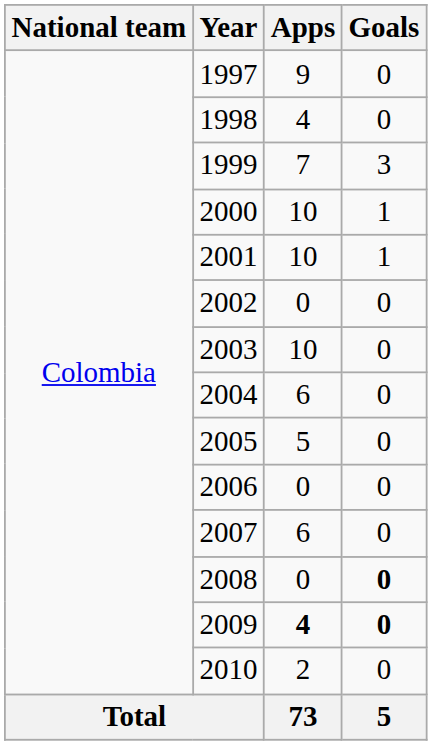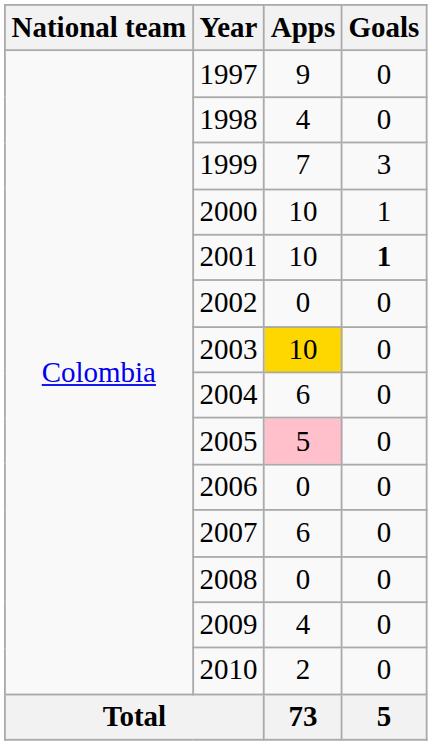(384, 257) normal -> (384, 257) bold
(303, 348) no background -> (303, 348) gold background
(303, 440) no background -> (303, 440) pink background
(384, 578) bold -> (384, 578) normal
(303, 624) bold -> (303, 624) normal
(384, 624) bold -> (384, 624) normal
